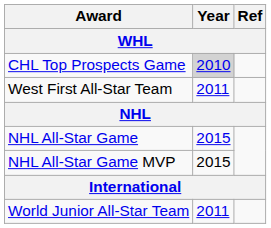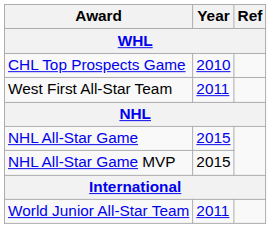(213, 65) lightgrey background -> (213, 65) no background
